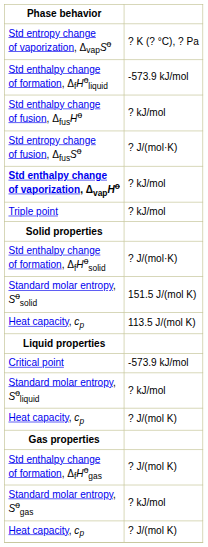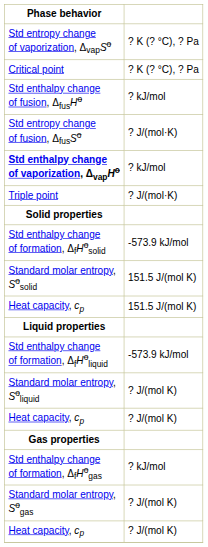(58, 77) Std enthalpy change of formation, ΔfHoliquid -> (36, 69) Critical point
(158, 77) -573.9 kJ/mol -> (163, 69) ? K (? °C), ? Pa
(147, 211) ? kJ/mol -> (153, 195) ? J/(mol·K)
(153, 258) ? J/(mol·K) -> (158, 242) -573.9 kJ/mol
(162, 323) 113.5 J/(mol K) -> (162, 307) 151.5 J/(mol K)
(36, 363) Critical point -> (58, 355) Std enthalpy change of formation, ΔfHoliquid
(147, 390) ? kJ/mol -> (152, 390) ? J/(mol K)
(152, 467) ? J/(mol K) -> (147, 467) ? kJ/mol
(147, 502) ? kJ/mol -> (152, 502) ? J/(mol K)
